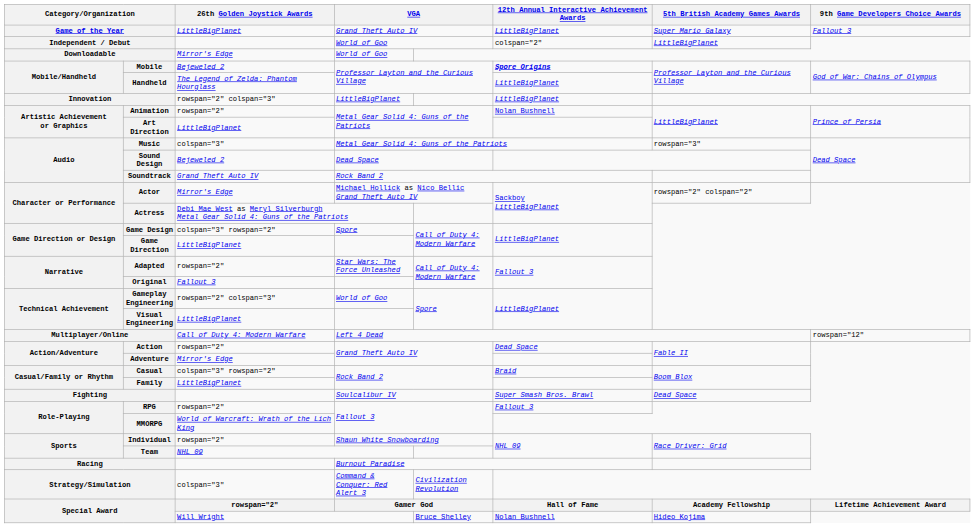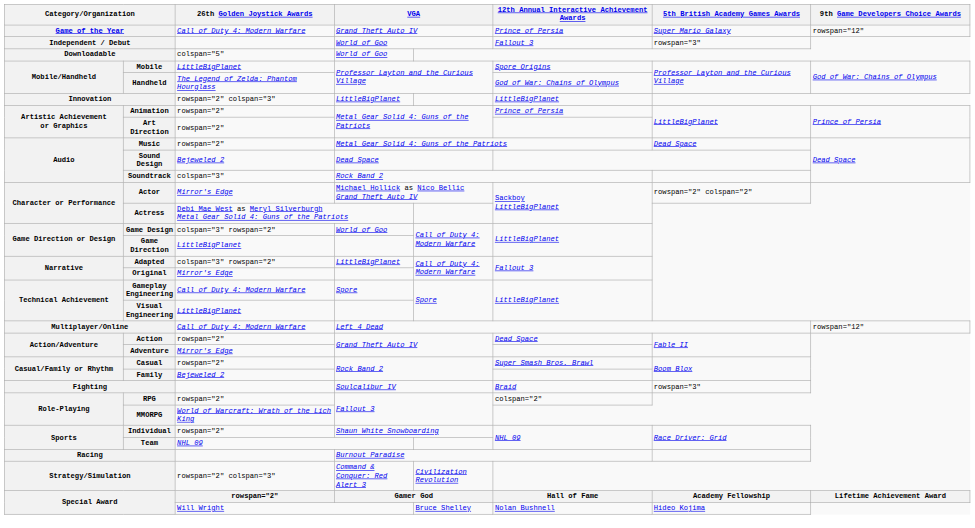(209, 31) LittleBigPlanet -> (241, 31) Call of Duty 4: Modern Warfare
(527, 31) LittleBigPlanet -> (529, 31) Prince of Persia
(832, 31) Fallout 3 -> (838, 31) rowspan="12"
(518, 43) colspan="2" -> (514, 43) Fallout 3
(686, 43) LittleBigPlanet -> (677, 43) rowspan="3"
(205, 55) Mirror's Edge -> (201, 55) colspan="5"
(201, 67) Bejeweled 2 -> (209, 67) LittleBigPlanet
(523, 67) bold -> (523, 67) normal
(527, 83) LittleBigPlanet -> (557, 83) God of War: Chains of Olympus
(525, 111) Nolan Bushnell -> (529, 111) Prince of Persia
(209, 128) LittleBigPlanet -> (201, 128) rowspan="2"
(201, 144) colspan="3" -> (201, 144) rowspan="2"
(677, 144) rowspan="3" -> (675, 144) Dead Space
(218, 176) Grand Theft Auto IV -> (201, 176) colspan="3"
(347, 229) Spore -> (362, 229) World of Goo
(201, 266) rowspan="2" -> (226, 262) colspan="3" rowspan="2"
(368, 266) Star Wars: The Force Unleashed -> (368, 262) LittleBigPlanet
(196, 282) Fallout 3 -> (205, 274) Mirror's Edge
(226, 299) rowspan="2" colspan="3" -> (241, 290) Call of Duty 4: Modern Warfare
(362, 299) World of Goo -> (347, 290) Spore
(226, 371) colspan="3" rowspan="2" -> (201, 363) rowspan="2"
(506, 371) Braid -> (544, 363) Super Smash Bros. Brawl
(209, 383) LittleBigPlanet -> (201, 375) Bejeweled 2
(544, 395) Super Smash Bros. Brawl -> (506, 387) Braid
(675, 395) Dead Space -> (677, 387) rowspan="3"
(514, 407) Fallout 3 -> (518, 399) colspan="2"
(201, 484) colspan="3" -> (226, 476) rowspan="2" colspan="3"
